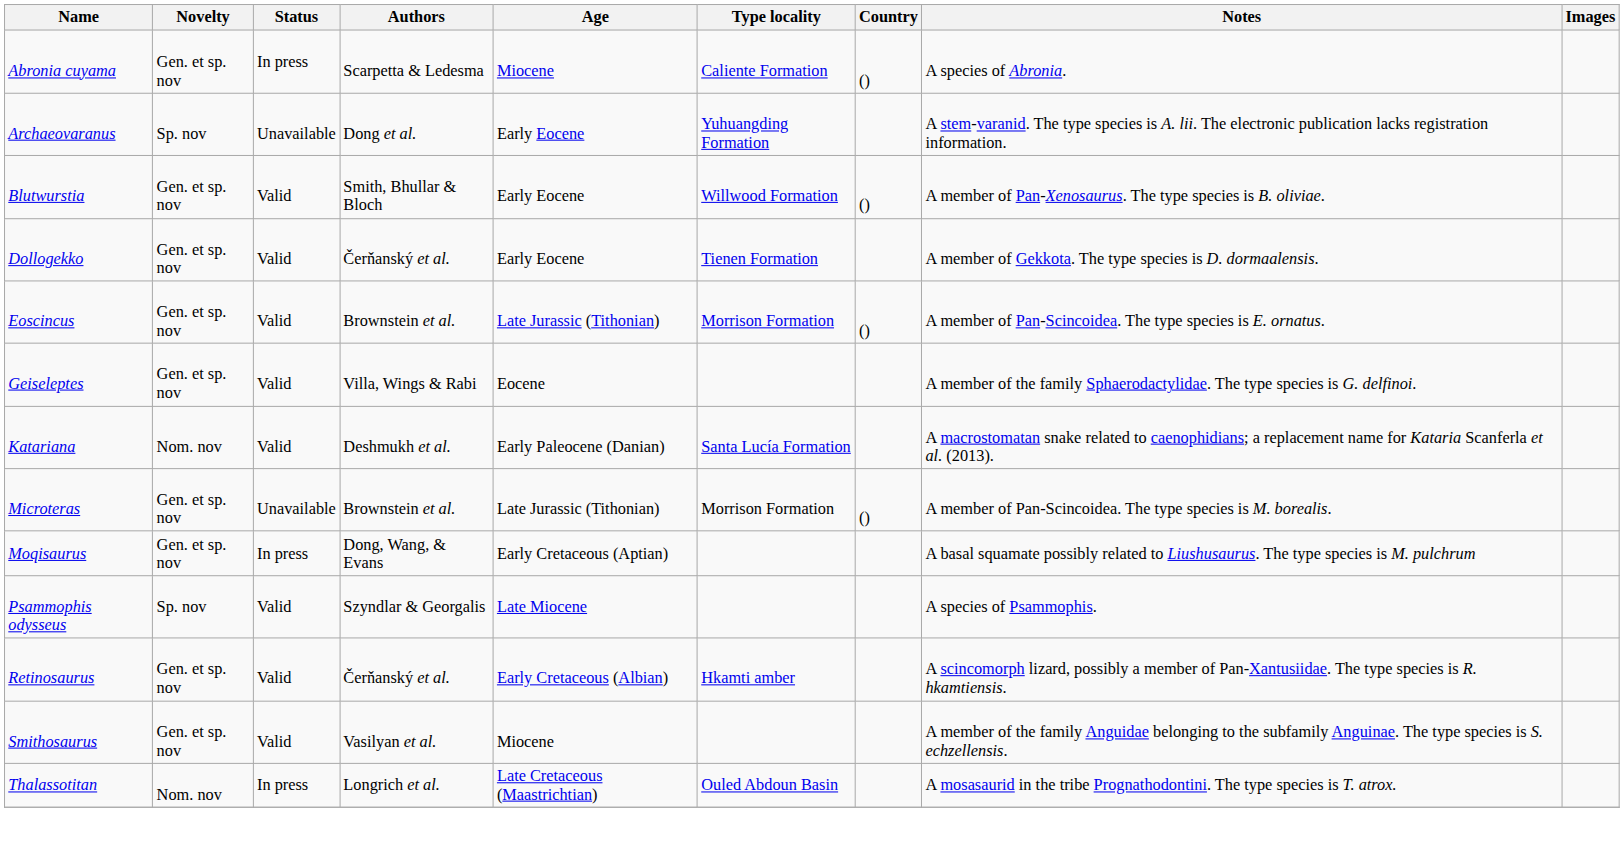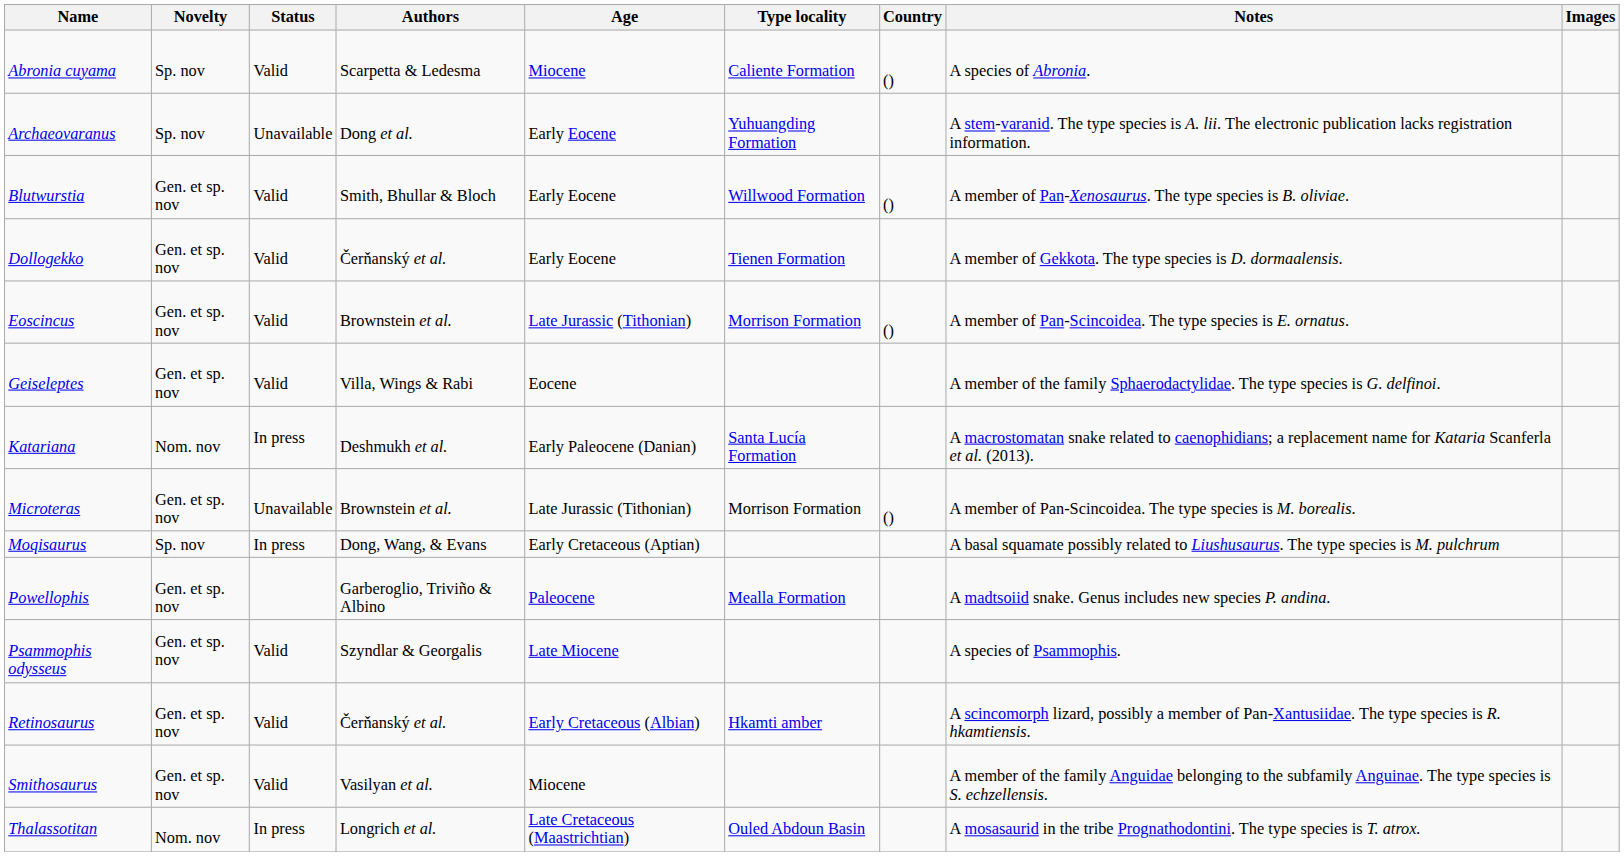(192, 70) Gen. et sp. nov -> (180, 70) Sp. nov
(283, 61) In press -> (271, 70) Valid
(274, 446) Valid -> (279, 437) In press
(192, 553) Gen. et sp. nov -> (180, 544) Sp. nov
+ row: (49, 597)
(182, 606) Sp. nov -> (190, 650) Gen. et sp. nov
